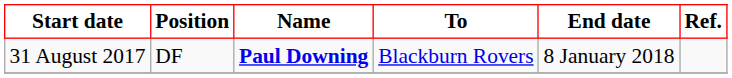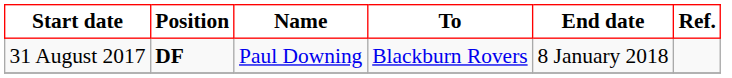(169, 55) normal -> (170, 55) bold
(304, 55) bold -> (301, 55) normal
